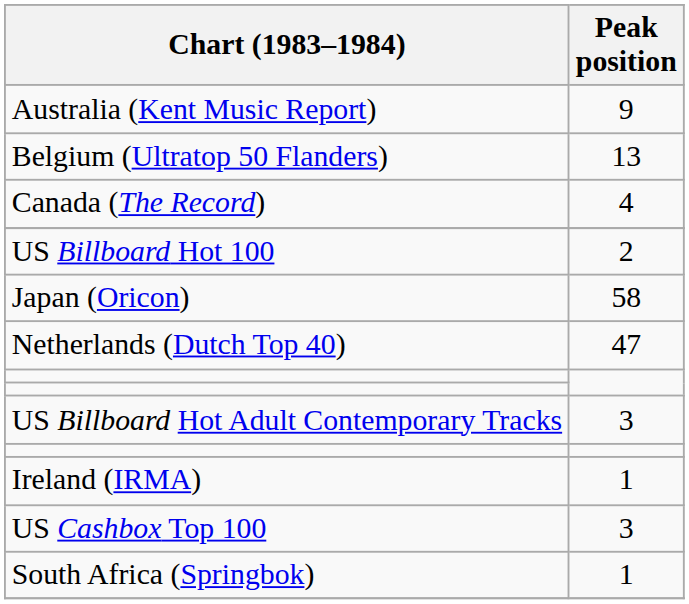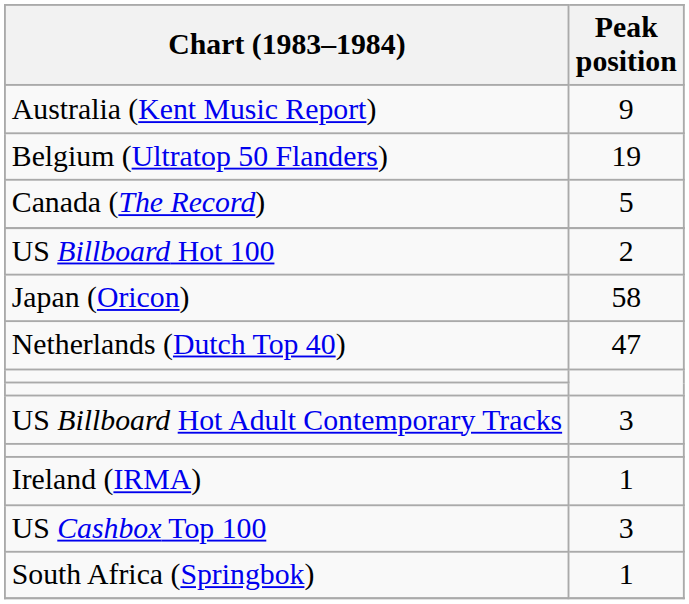(626, 155) 13 -> (626, 155) 19
(626, 203) 4 -> (626, 203) 5
